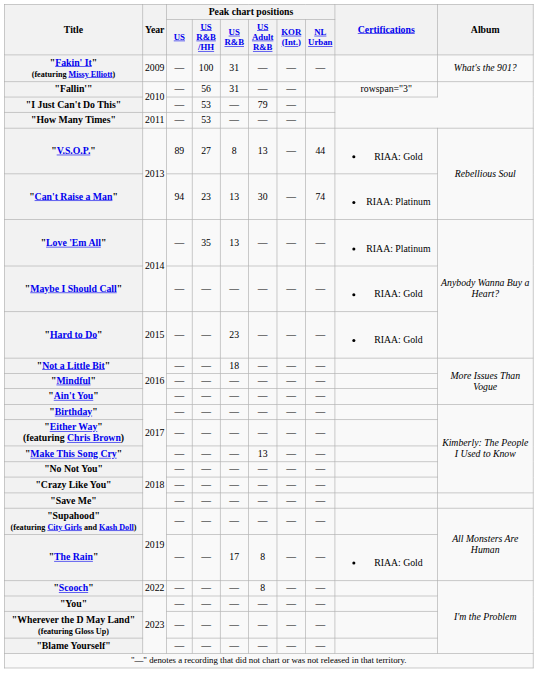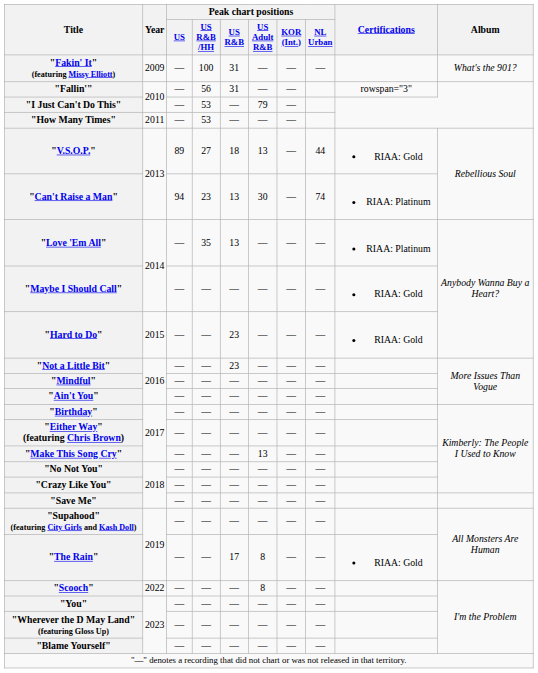(234, 151) 8 -> (234, 151) 18
(234, 365) 18 -> (234, 365) 23
